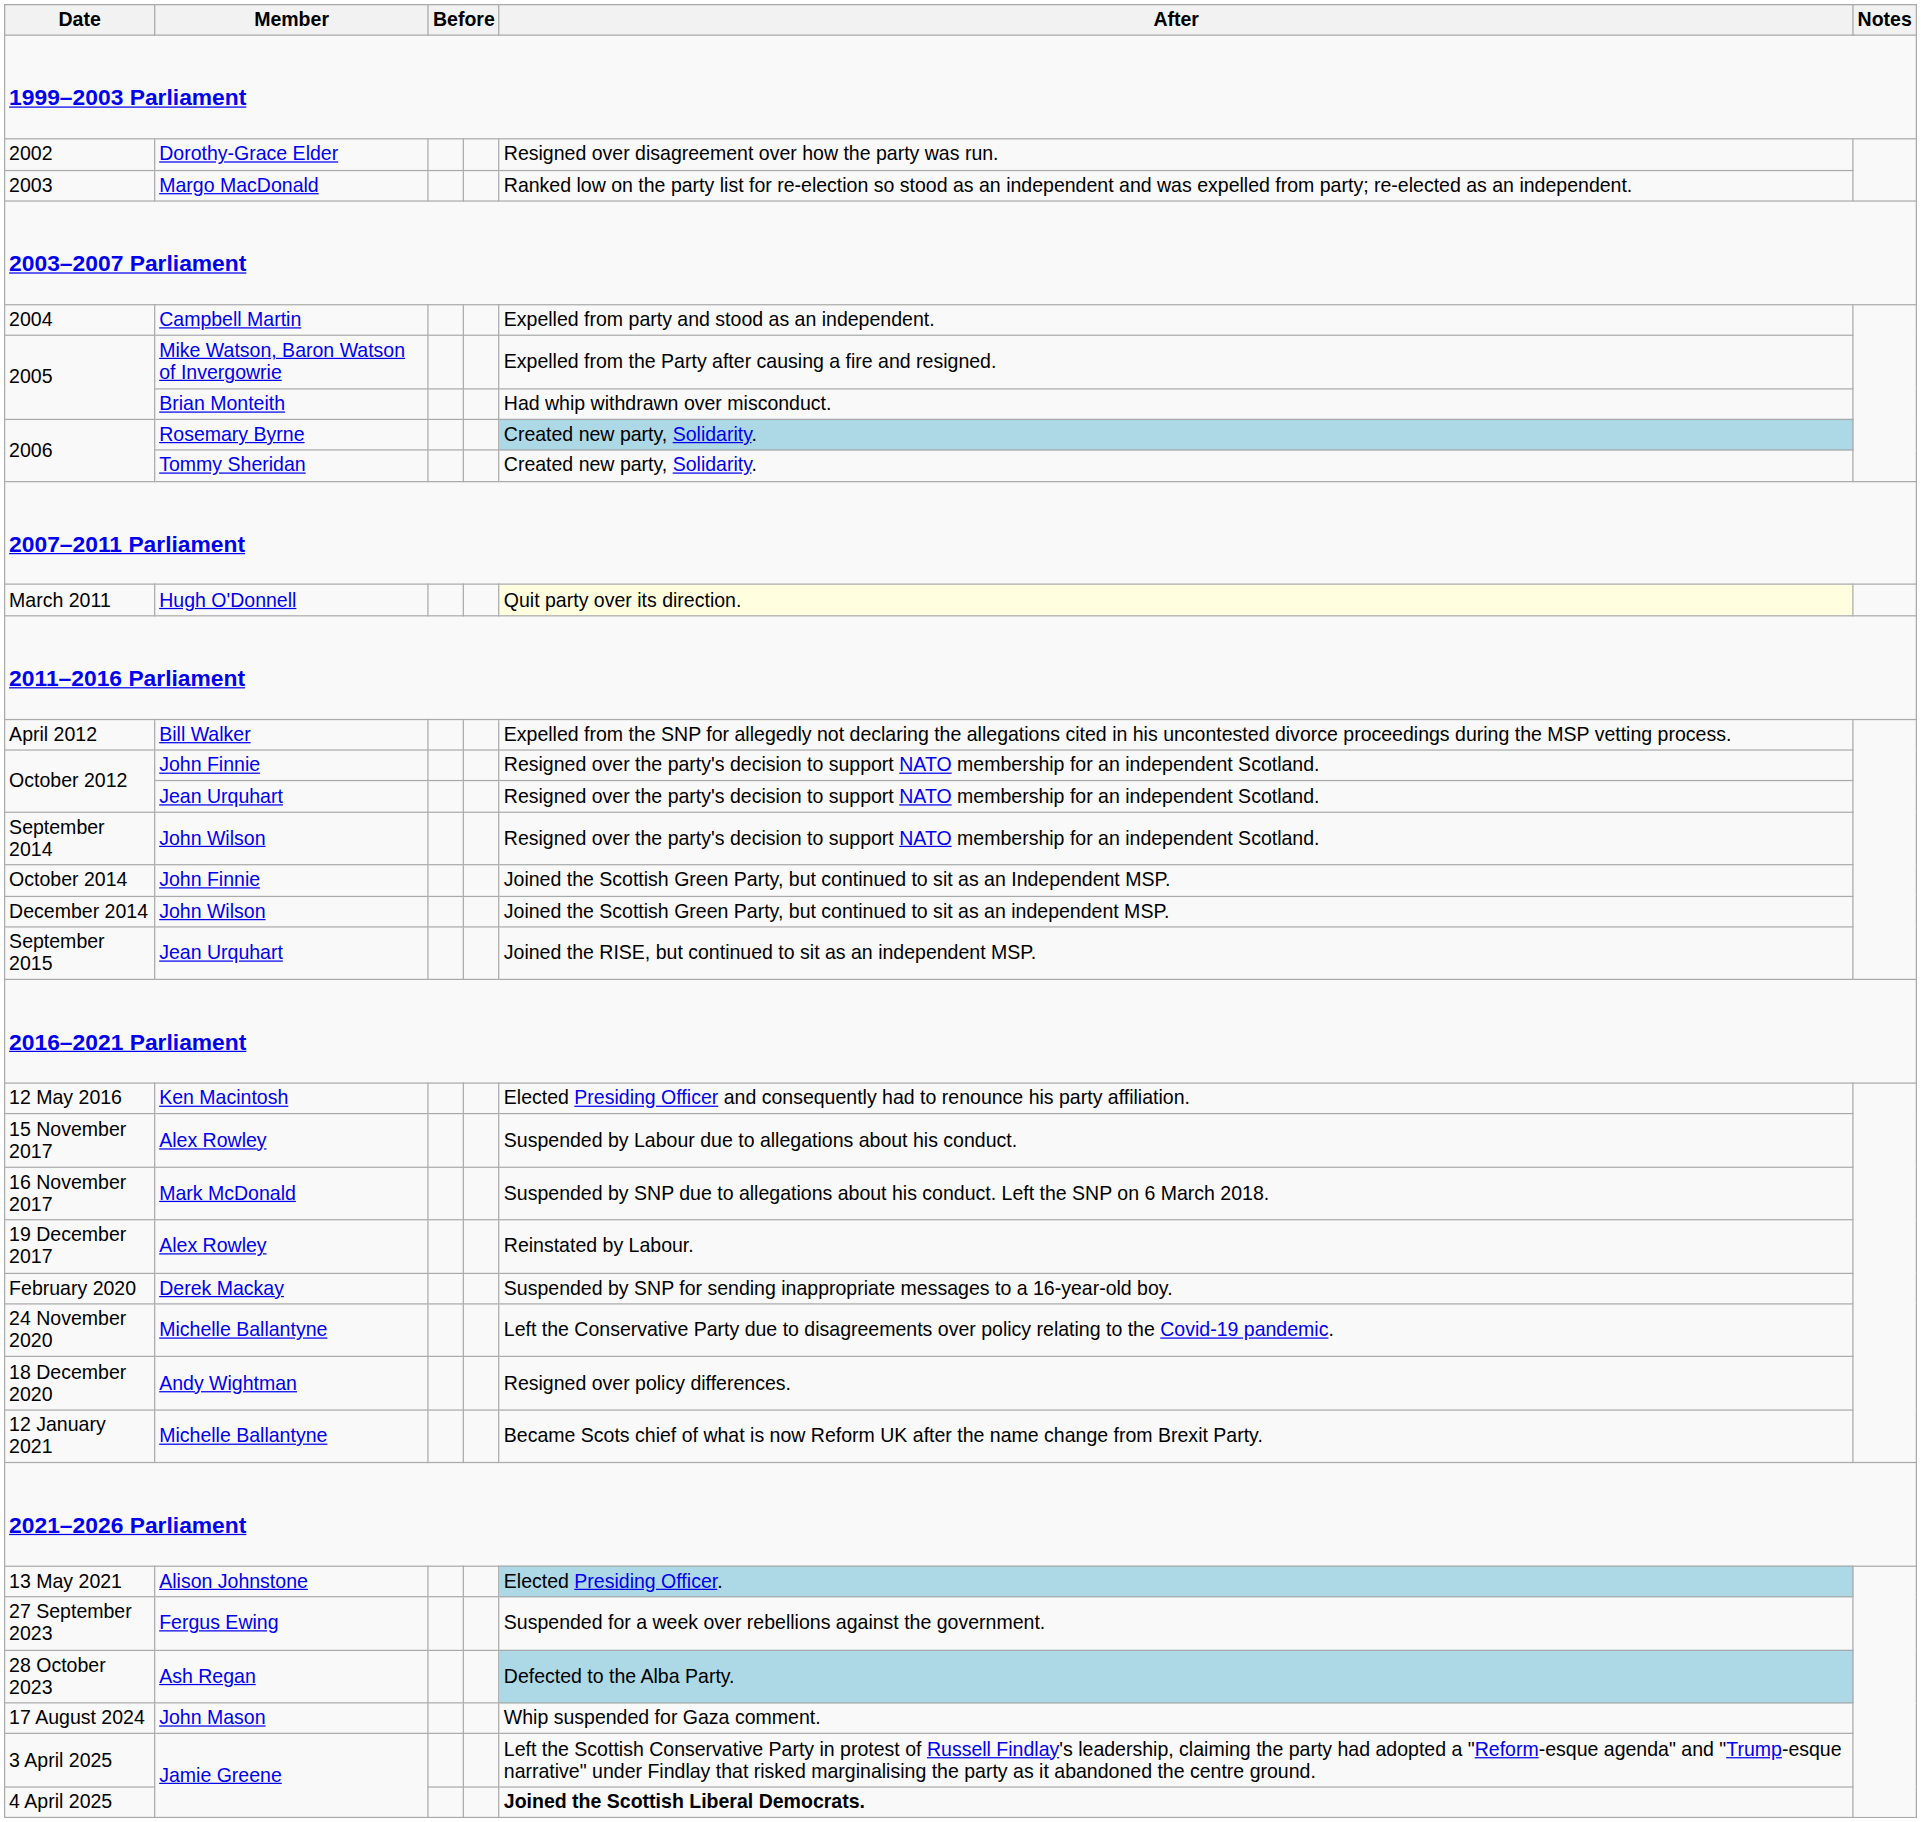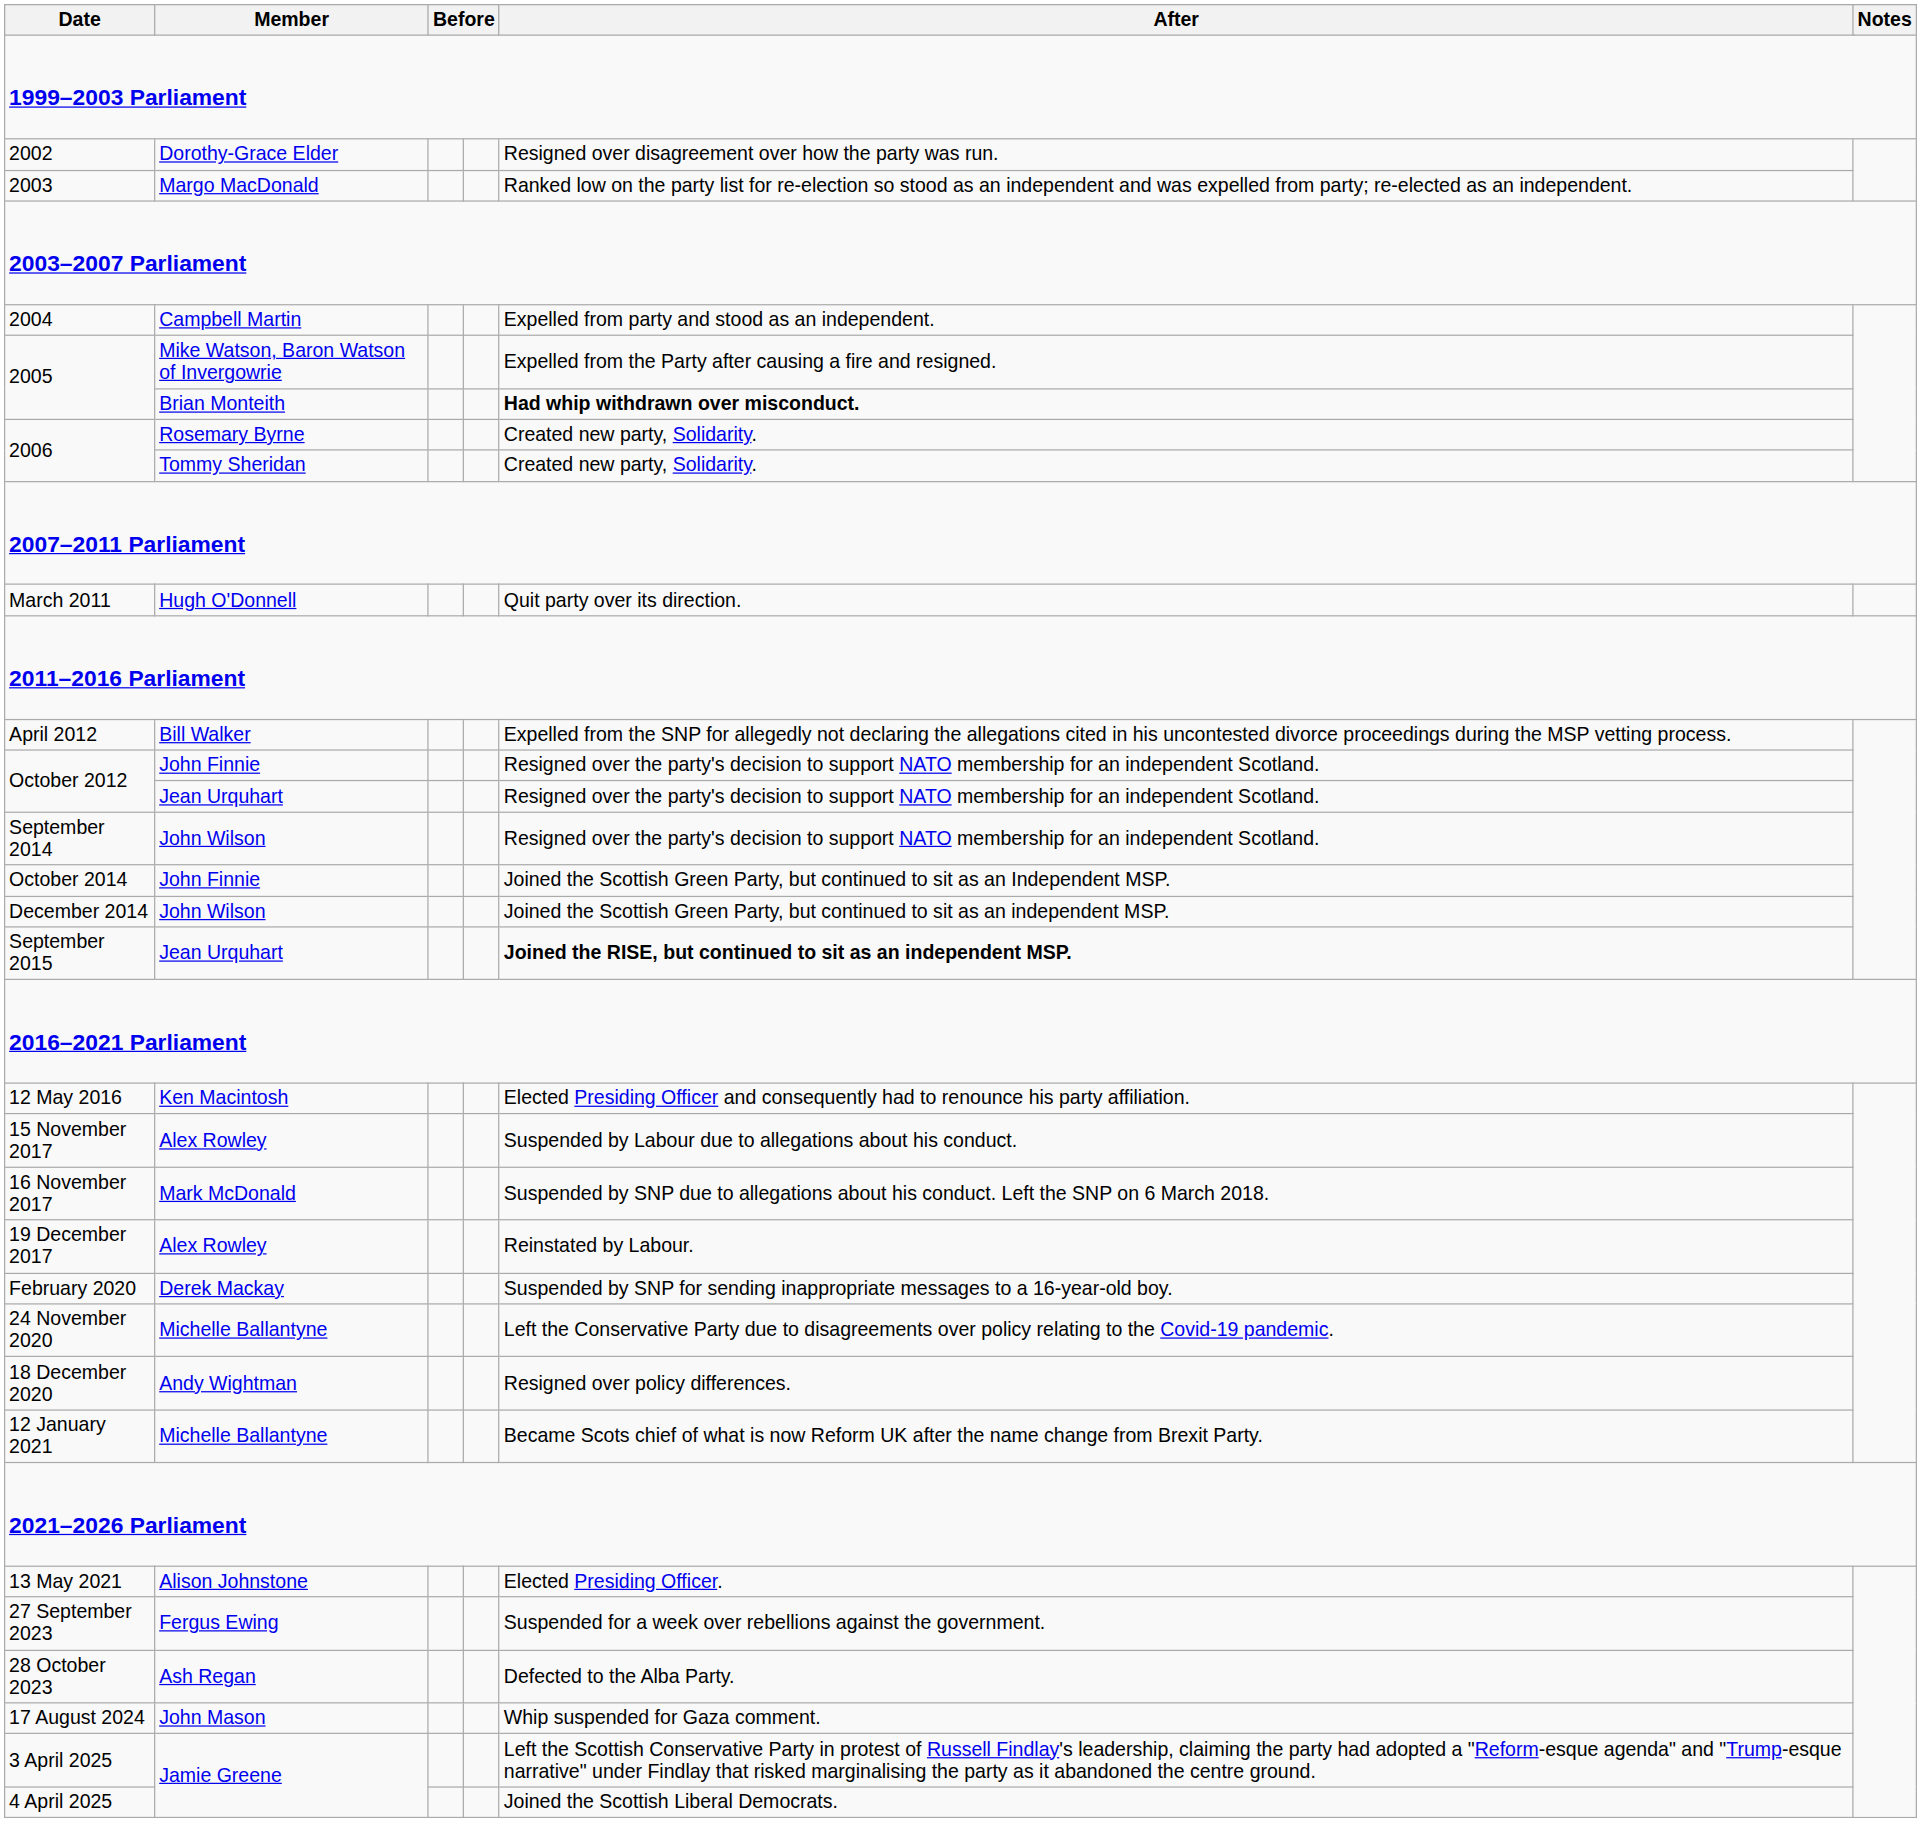(668, 403) normal -> (682, 403) bold
(630, 434) lightblue background -> (630, 434) no background
(623, 600) lightyellow background -> (623, 600) no background
(770, 953) normal -> (788, 953) bold
(613, 1581) lightblue background -> (613, 1581) no background
(619, 1676) lightblue background -> (619, 1676) no background
(684, 1802) bold -> (671, 1802) normal
